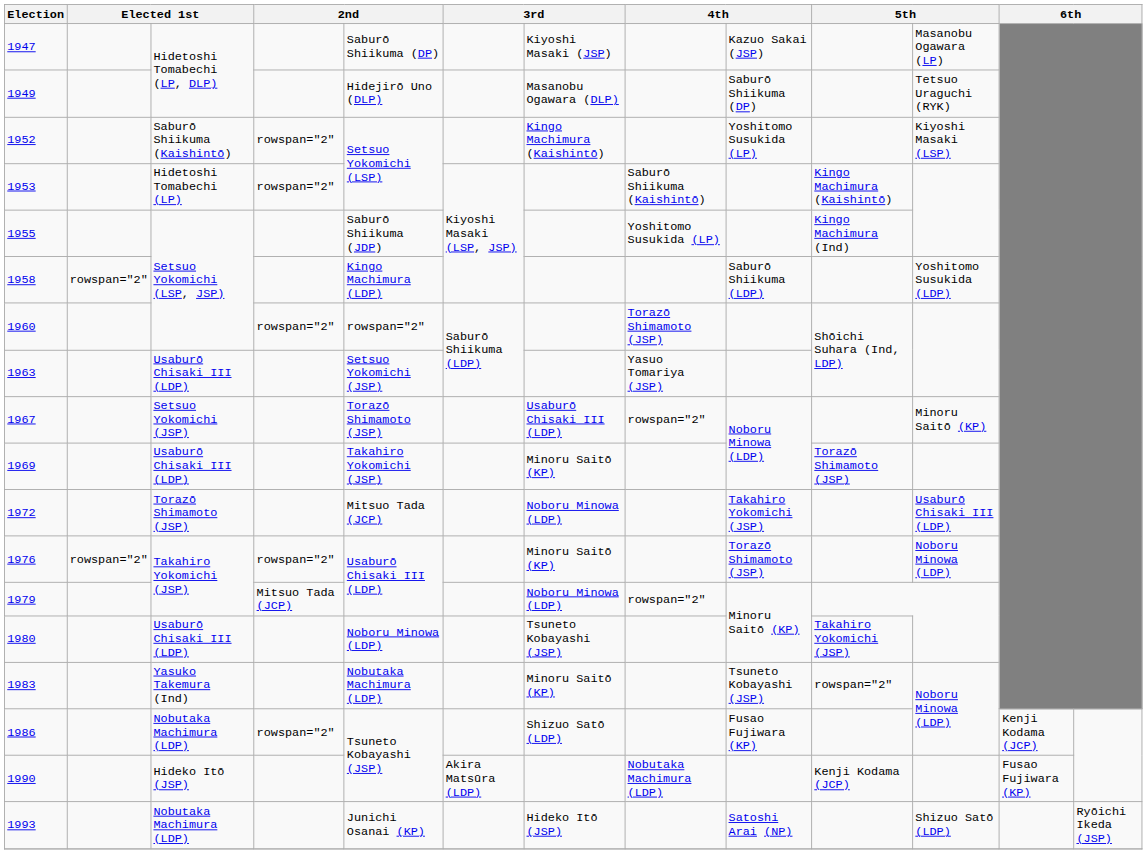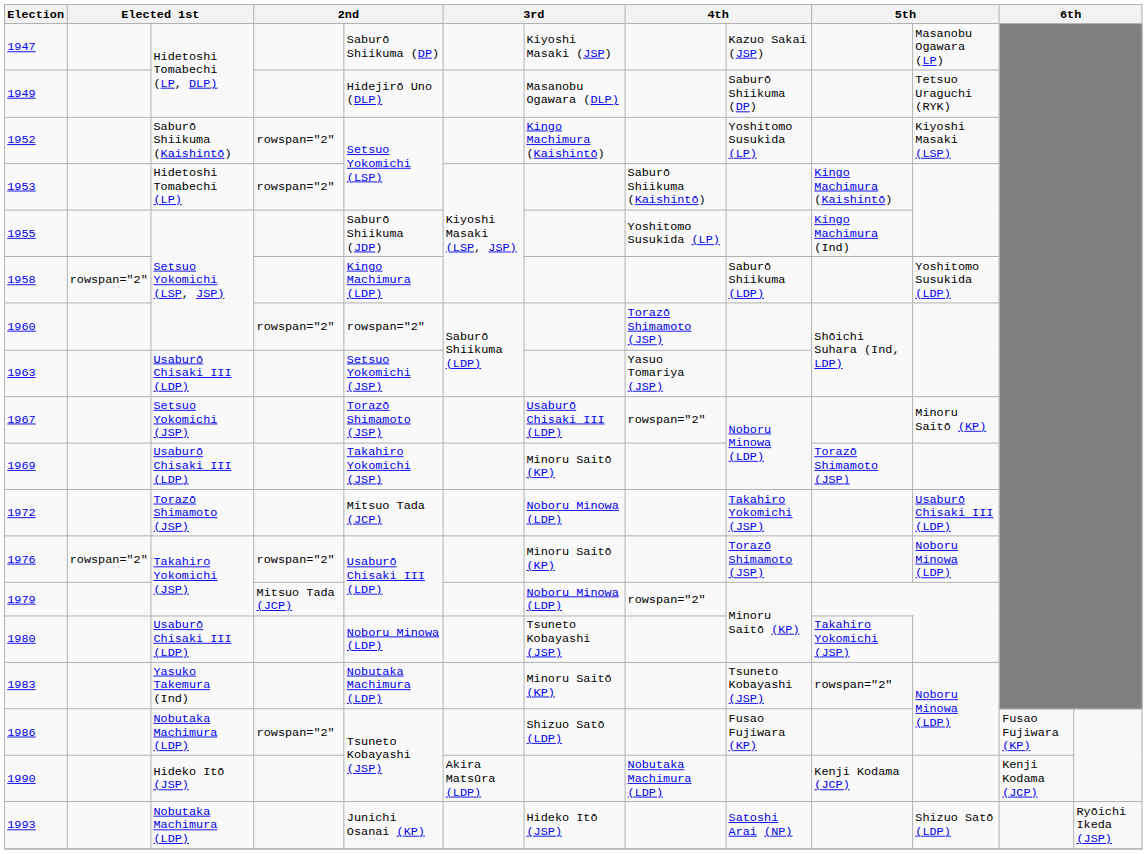(1023, 732) Kenji Kodama (JCP) -> (1031, 732) Fusao Fujiwara (KP)
(1031, 779) Fusao Fujiwara (KP) -> (1023, 779) Kenji Kodama (JCP)
